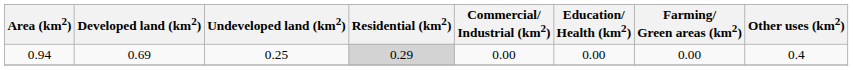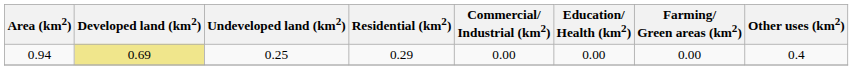(139, 54) no background -> (139, 54) khaki background
(402, 54) lightgrey background -> (402, 54) no background
